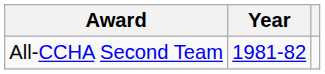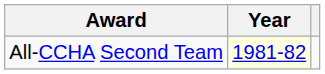(269, 52) no background -> (269, 52) lightyellow background
